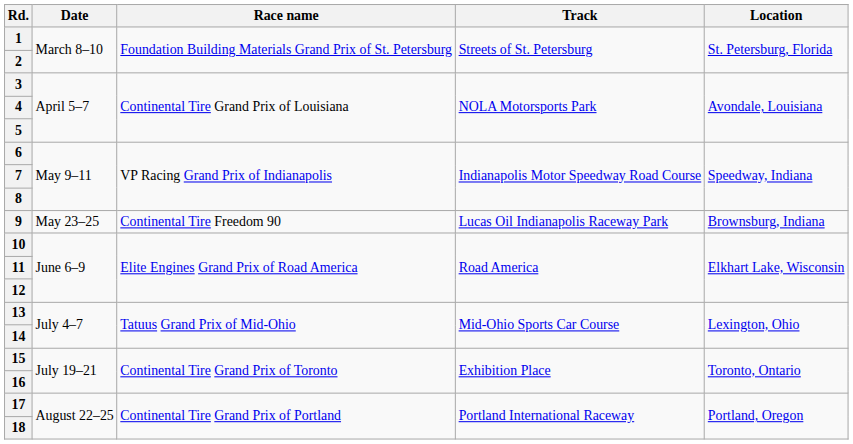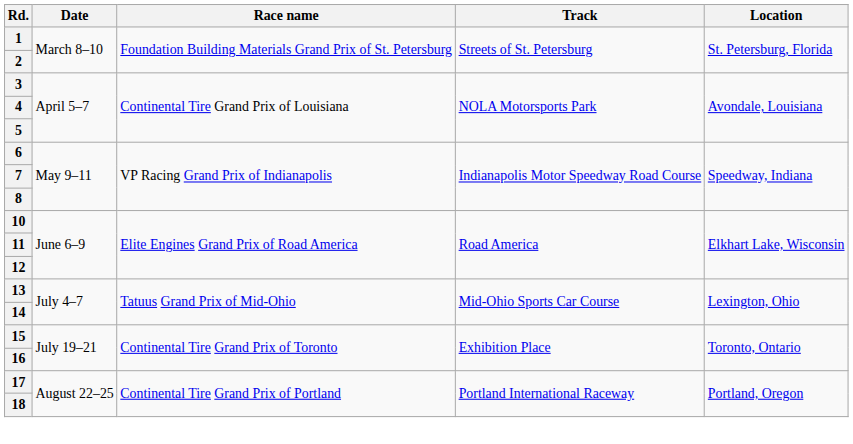- row: (18, 221)
